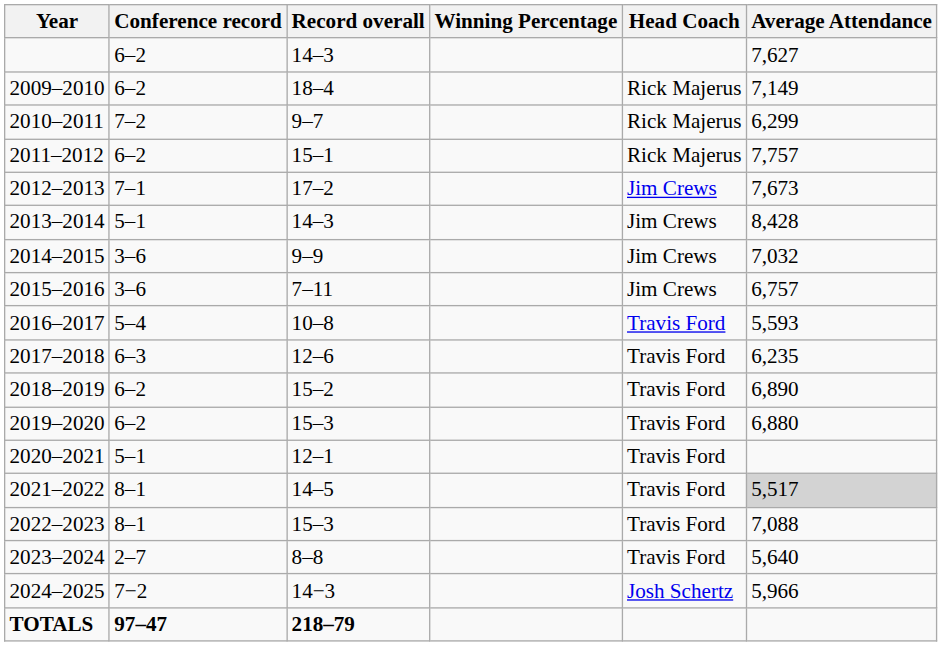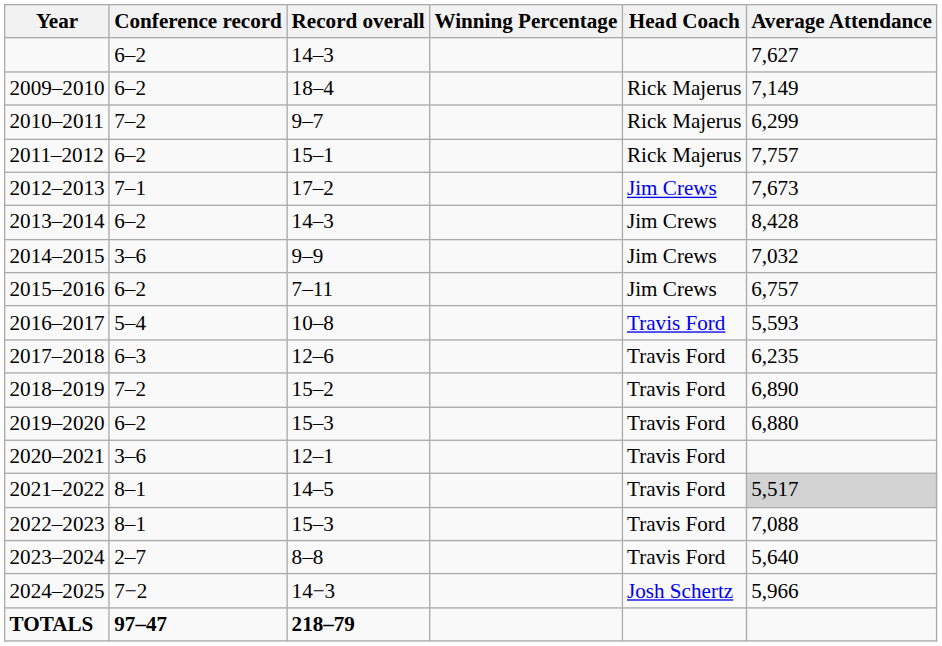(130, 222) 5–1 -> (130, 222) 6–2
(130, 289) 3–6 -> (130, 289) 6–2
(130, 389) 6–2 -> (130, 389) 7–2
(130, 456) 5–1 -> (130, 456) 3–6
